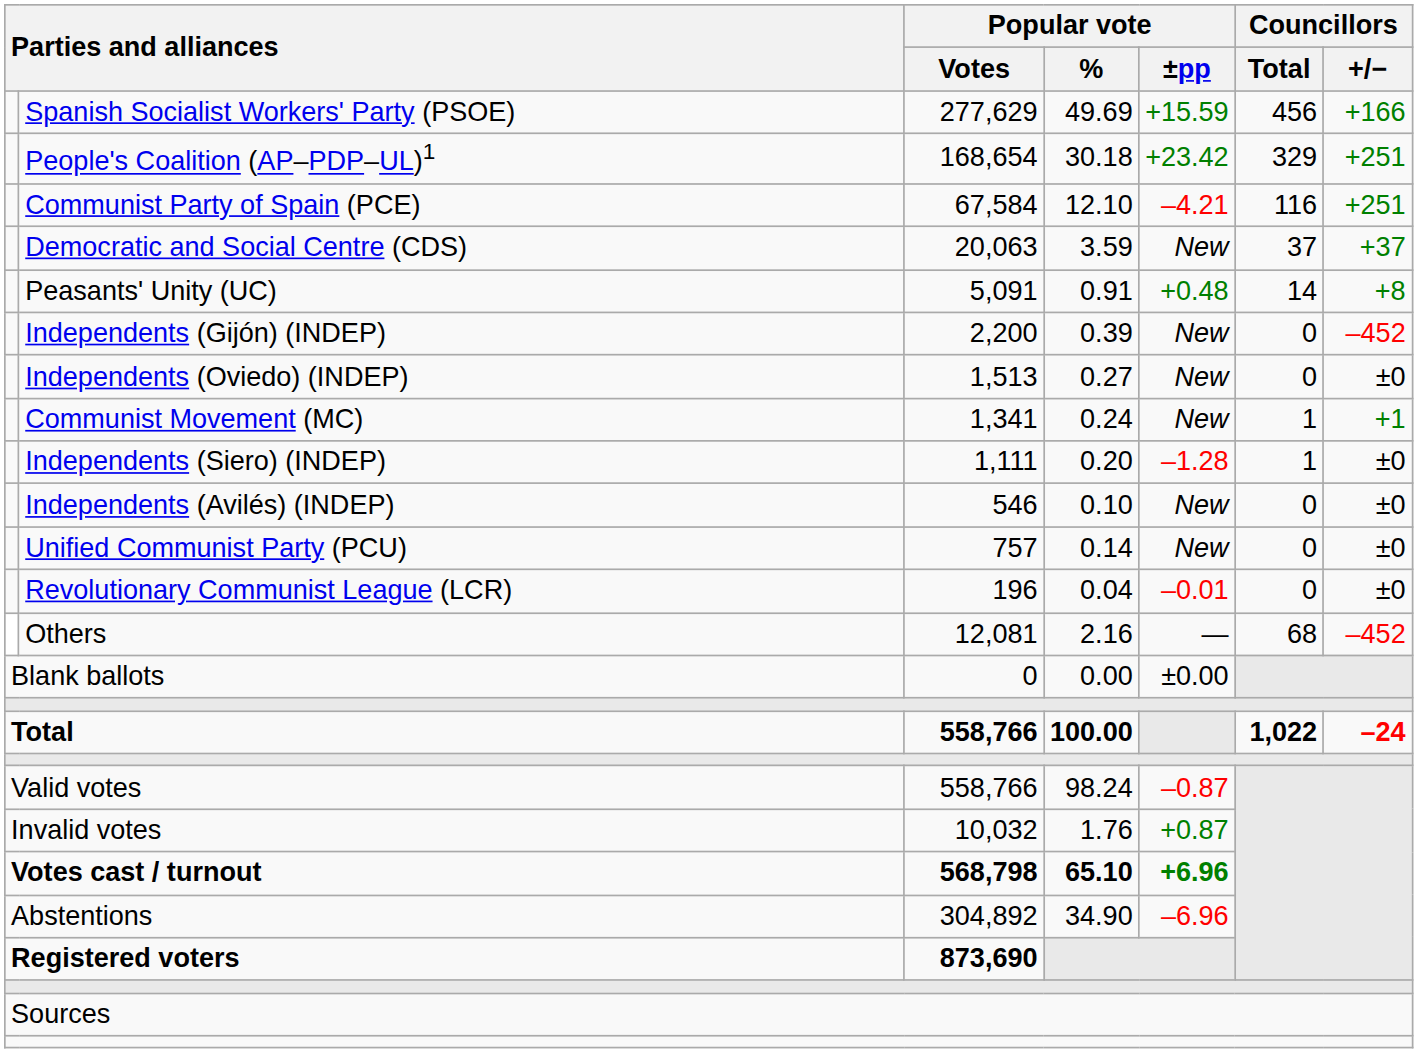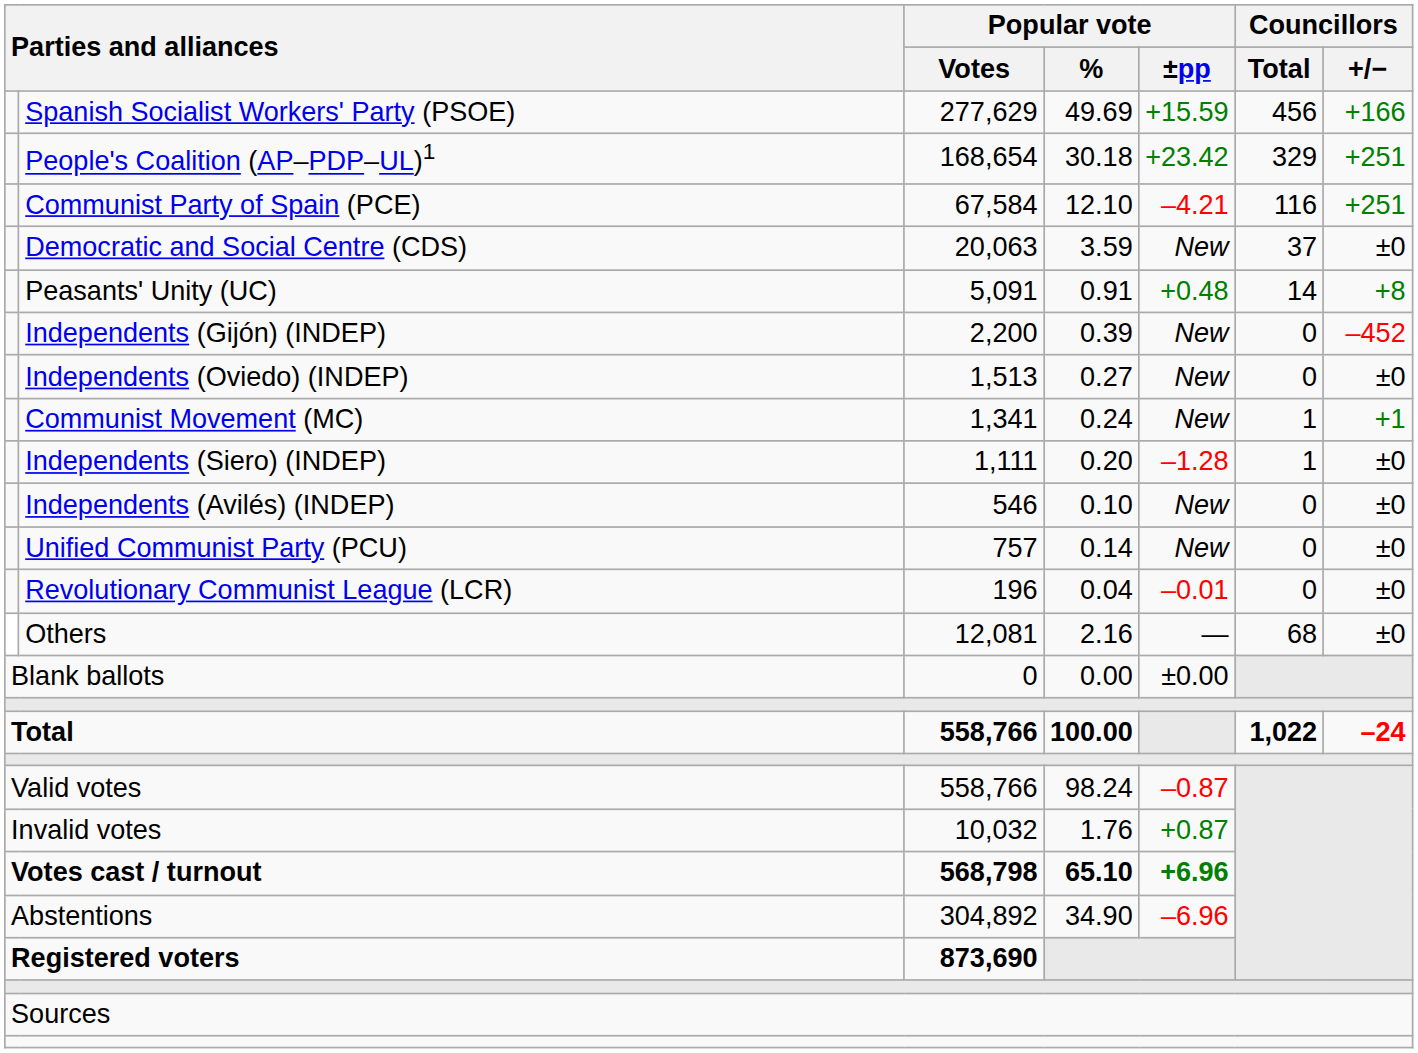(1383, 247) +37 -> (1391, 247) ±0
(1376, 633) –452 -> (1391, 633) ±0
